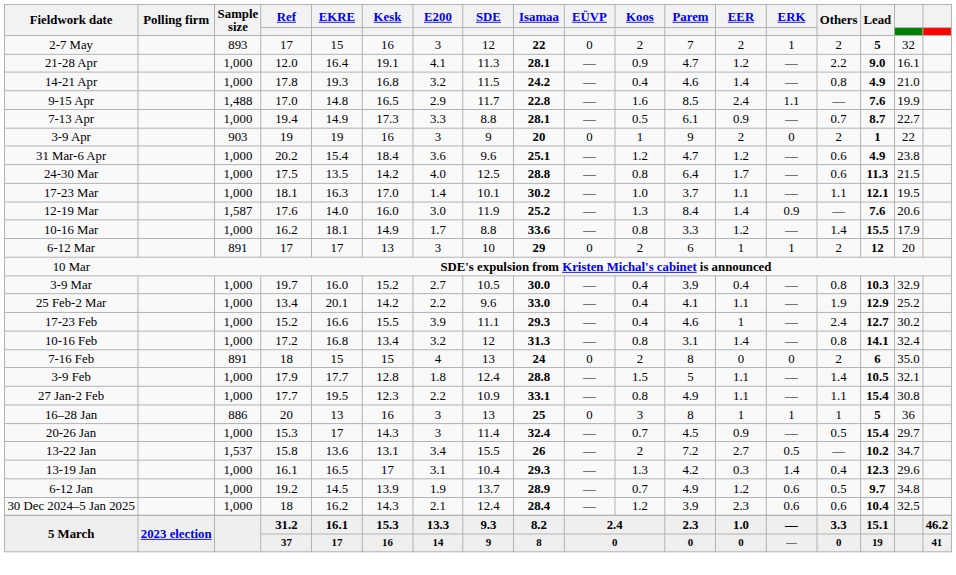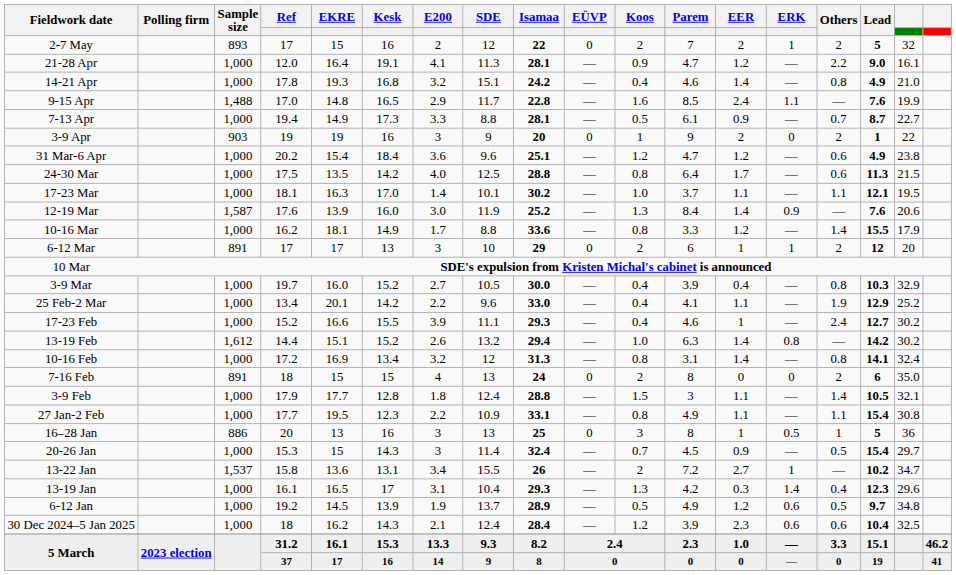(438, 45) 3 -> (438, 45) 2
(488, 82) 11.5 -> (488, 82) 15.1
(337, 211) 14.0 -> (337, 211) 13.9
+ row: (71, 340)
(337, 340) 16.8 -> (337, 359) 16.9
(690, 377) 5 -> (690, 396) 3
(791, 414) 1 -> (791, 433) 0.5
(337, 433) 17 -> (337, 451) 15
(791, 451) 0.5 -> (791, 470) 1
(640, 488) 0.7 -> (640, 507) 0.5
